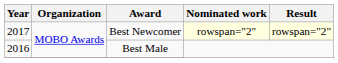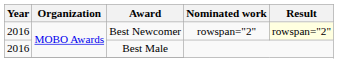(18, 31) 2017 -> (18, 31) 2016
(227, 31) lightyellow background -> (227, 31) no background
